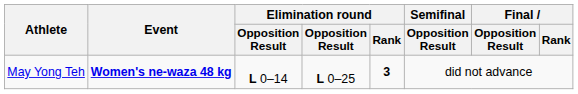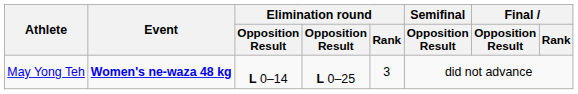(387, 72) bold -> (387, 72) normal
